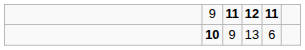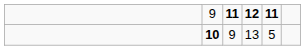(272, 34) 6 -> (272, 34) 5
